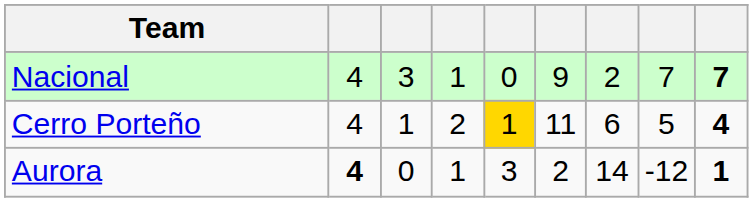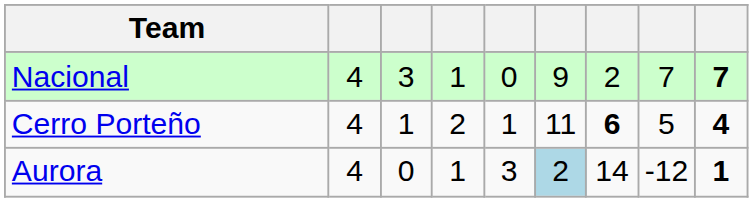(509, 123) gold background -> (509, 123) no background
(612, 123) normal -> (612, 123) bold
(355, 171) bold -> (355, 171) normal
(561, 171) no background -> (561, 171) lightblue background
